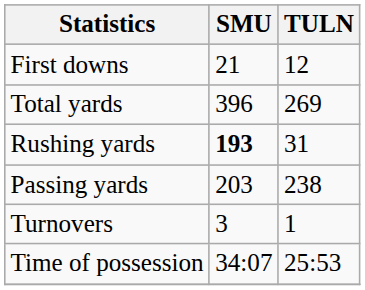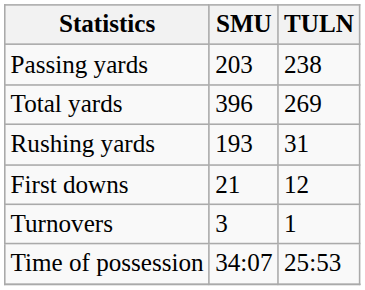rows swapped: (70, 64) <-> (79, 183)
(234, 144) bold -> (234, 144) normal
